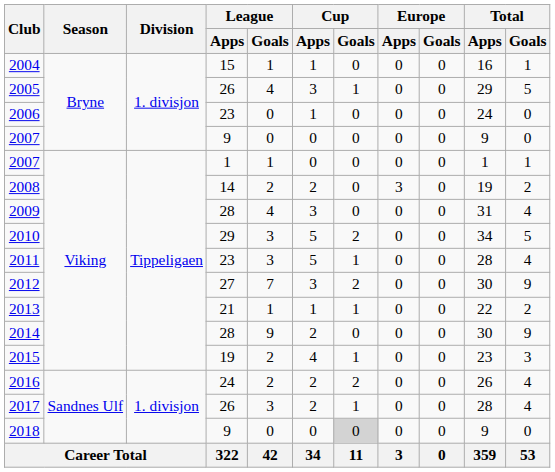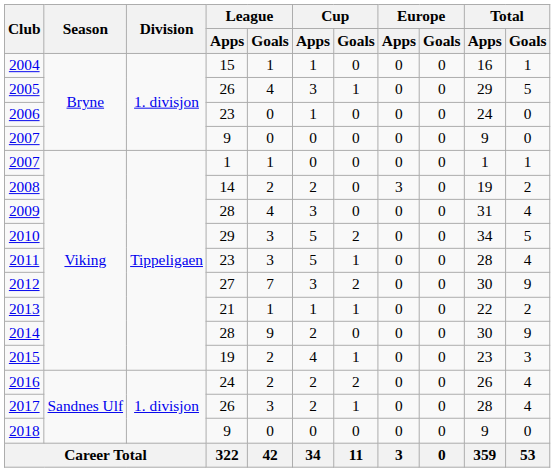(356, 430) lightgrey background -> (356, 430) no background
